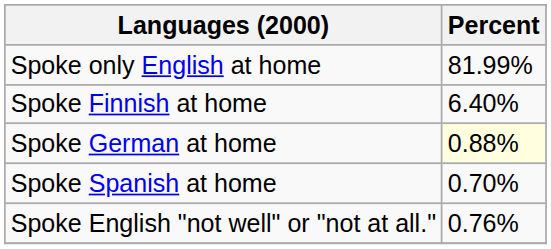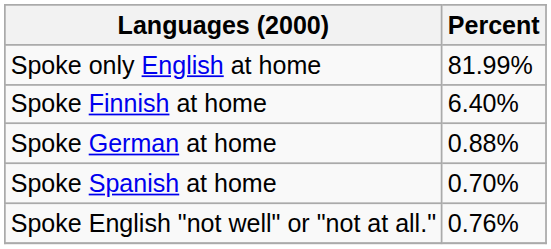(483, 144) lightyellow background -> (483, 144) no background
